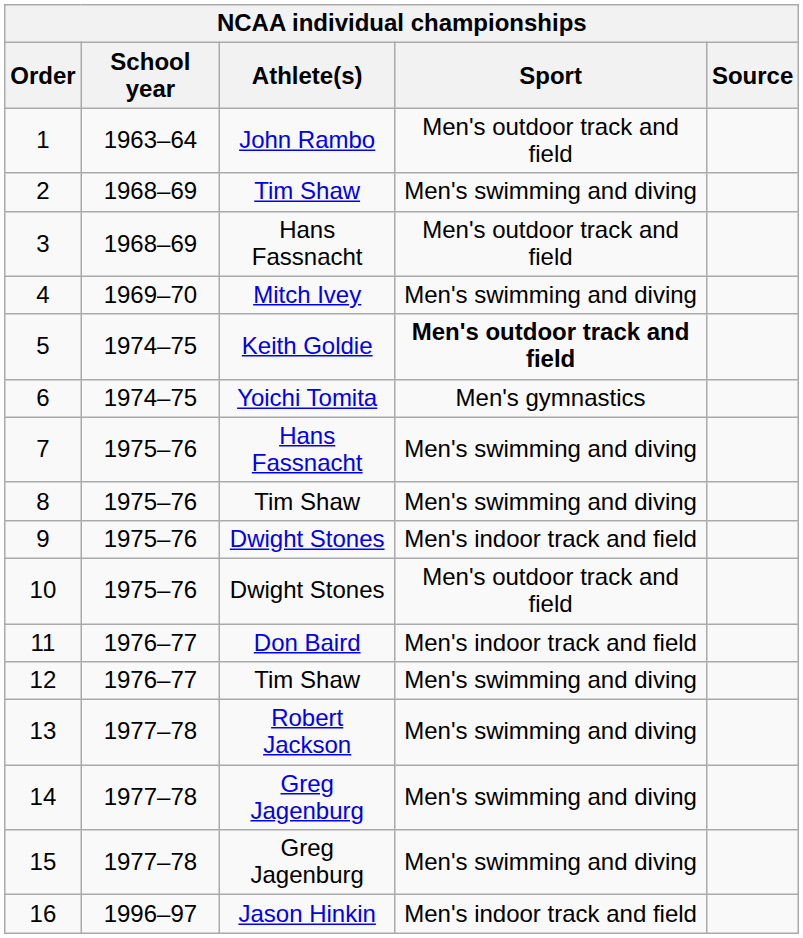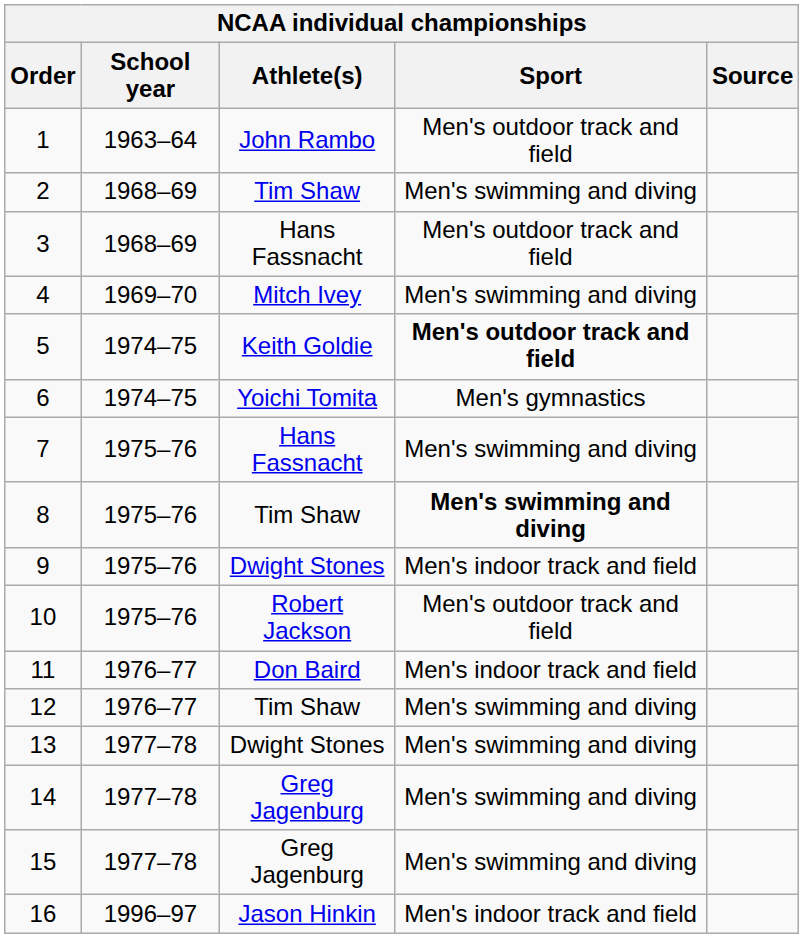(551, 501) normal -> (551, 514) bold
(307, 590) Dwight Stones -> (307, 617) Robert Jackson
(307, 731) Robert Jackson -> (307, 745) Dwight Stones
